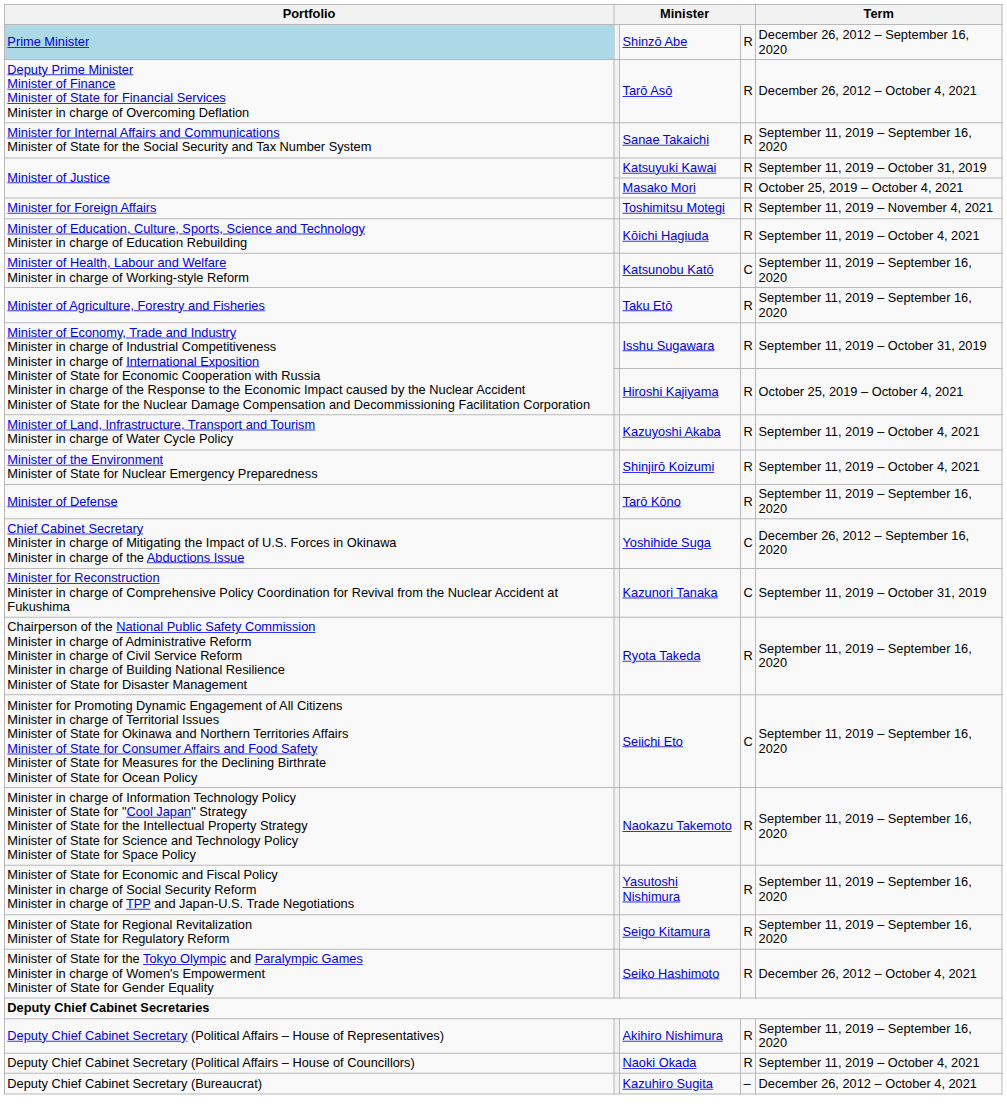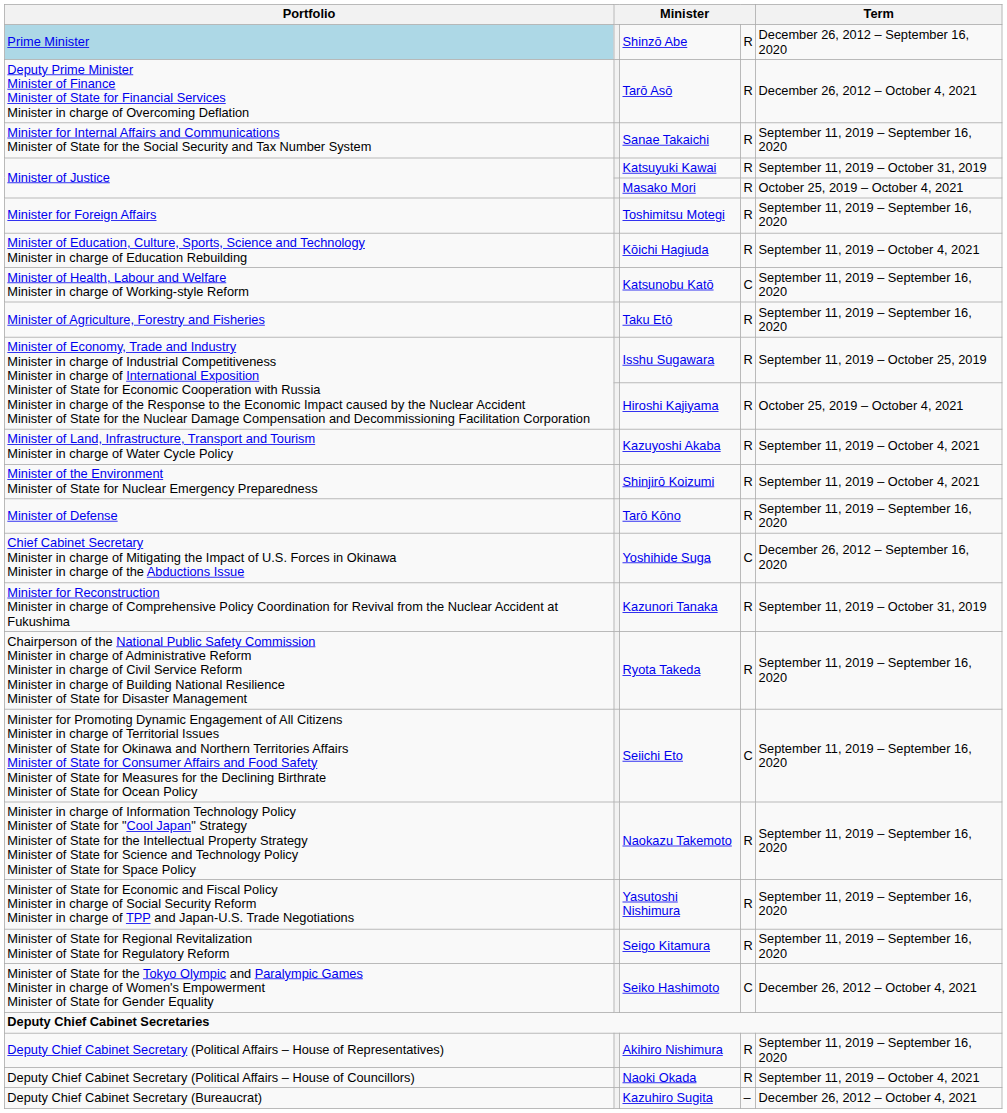(876, 208) September 11, 2019 – November 4, 2021 -> (865, 215) September 11, 2019 – September 16, 2020
(873, 345) September 11, 2019 – October 31, 2019 -> (873, 360) September 11, 2019 – October 25, 2019
(748, 592) C -> (748, 607) R
(748, 973) R -> (748, 988) C
